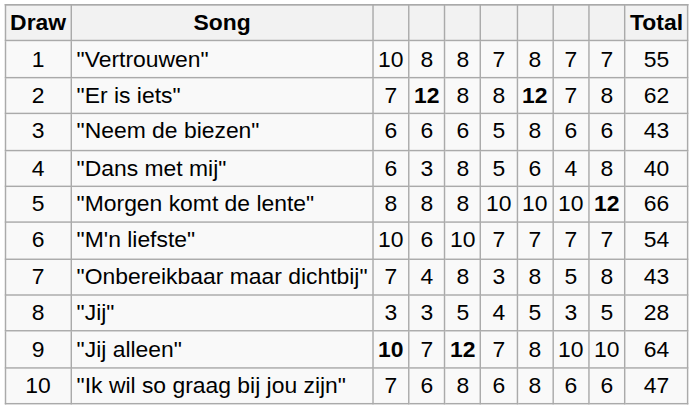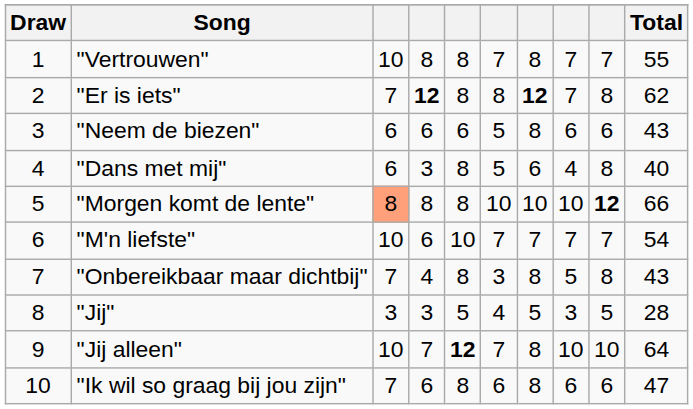(391, 204) no background -> (391, 204) lightsalmon background
(391, 349) bold -> (391, 349) normal
